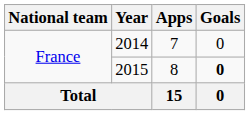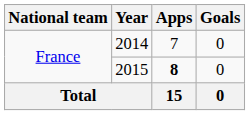(174, 69) normal -> (174, 69) bold
(220, 69) bold -> (220, 69) normal
